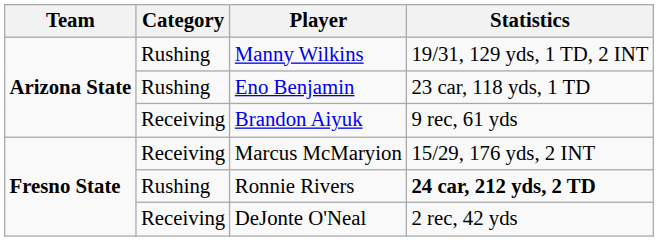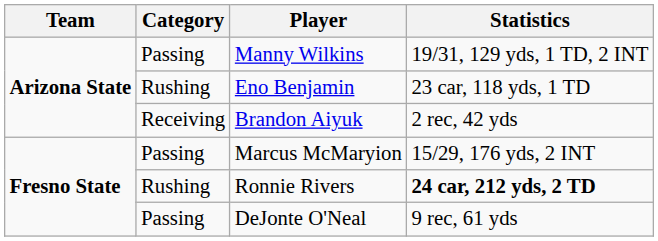(176, 53) Rushing -> (173, 53) Passing
(465, 119) 9 rec, 61 yds -> (465, 119) 2 rec, 42 yds
(183, 152) Receiving -> (173, 152) Passing
(183, 218) Receiving -> (173, 218) Passing
(465, 218) 2 rec, 42 yds -> (465, 218) 9 rec, 61 yds
